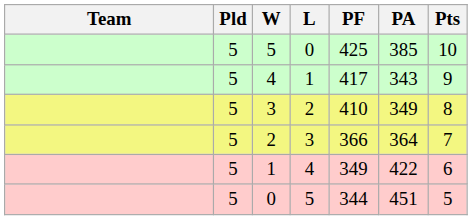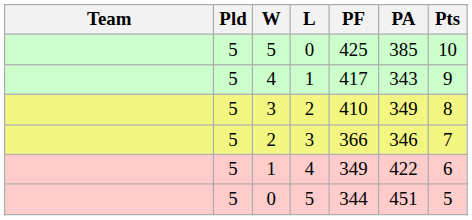(404, 139) 364 -> (404, 139) 346
